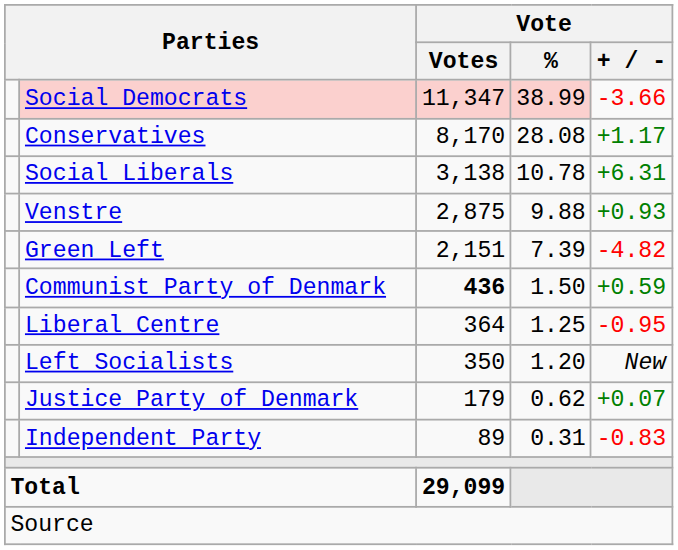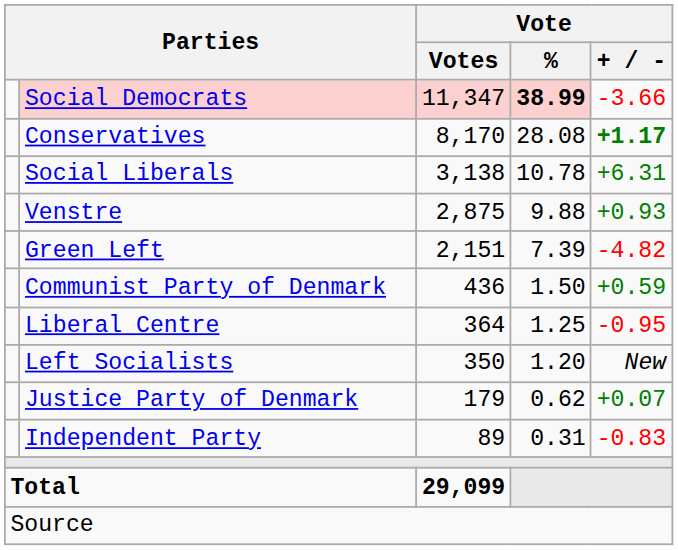(551, 99) normal -> (551, 99) bold
(631, 137) normal -> (631, 137) bold
(484, 288) bold -> (484, 288) normal
